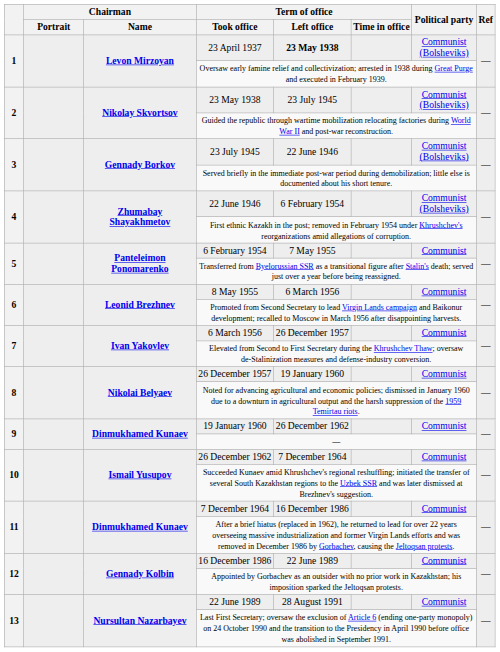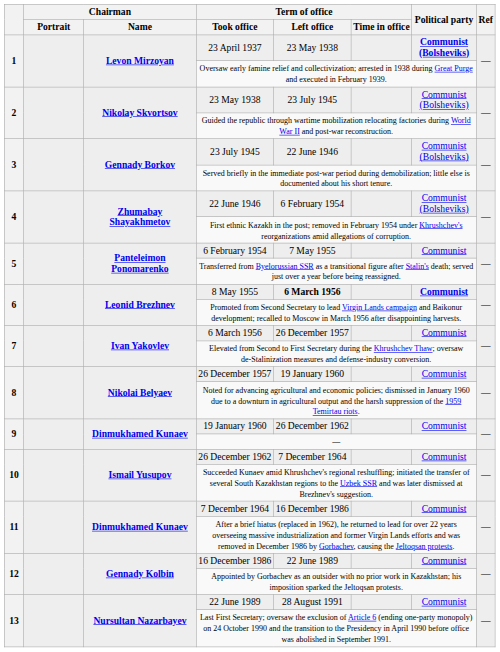(312, 47) bold -> (312, 47) normal
(444, 47) normal -> (444, 47) bold
(312, 292) normal -> (312, 292) bold
(444, 292) normal -> (444, 292) bold
